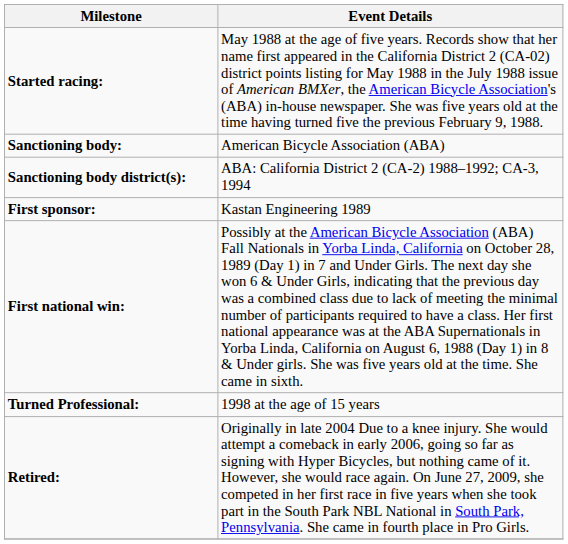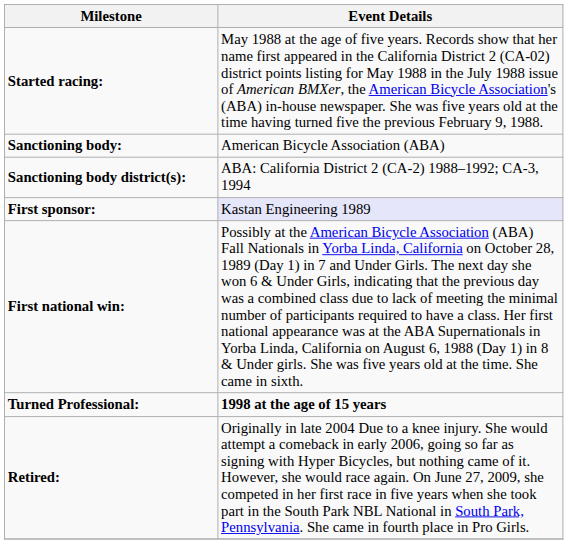(296, 208) no background -> (296, 208) lavender background
(300, 404) normal -> (304, 404) bold
